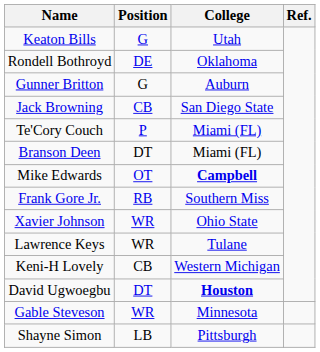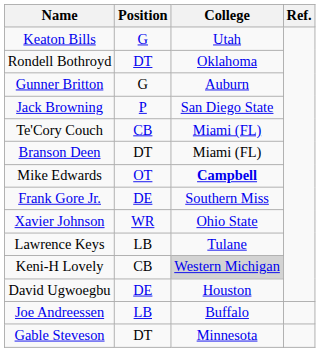(143, 61) DE -> (143, 61) DT
(143, 107) CB -> (143, 107) P
(143, 130) P -> (143, 130) CB
(143, 198) RB -> (143, 198) DE
(143, 244) WR -> (143, 244) LB
(227, 267) no background -> (227, 267) lightgrey background
(143, 289) DT -> (143, 289) DE
(227, 289) bold -> (227, 289) normal
+ row: (60, 312)
(143, 312) WR -> (143, 335) DT
- row: (60, 335)
